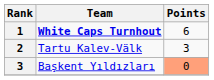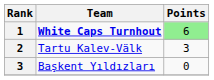(186, 31) no background -> (186, 31) lightgreen background
(186, 66) lightsalmon background -> (186, 66) no background
